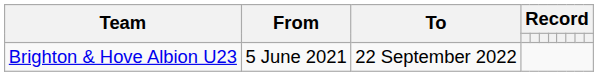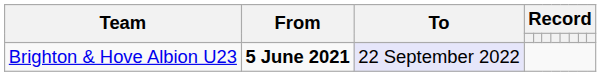(296, 56) normal -> (298, 56) bold
(436, 56) no background -> (439, 56) lavender background
